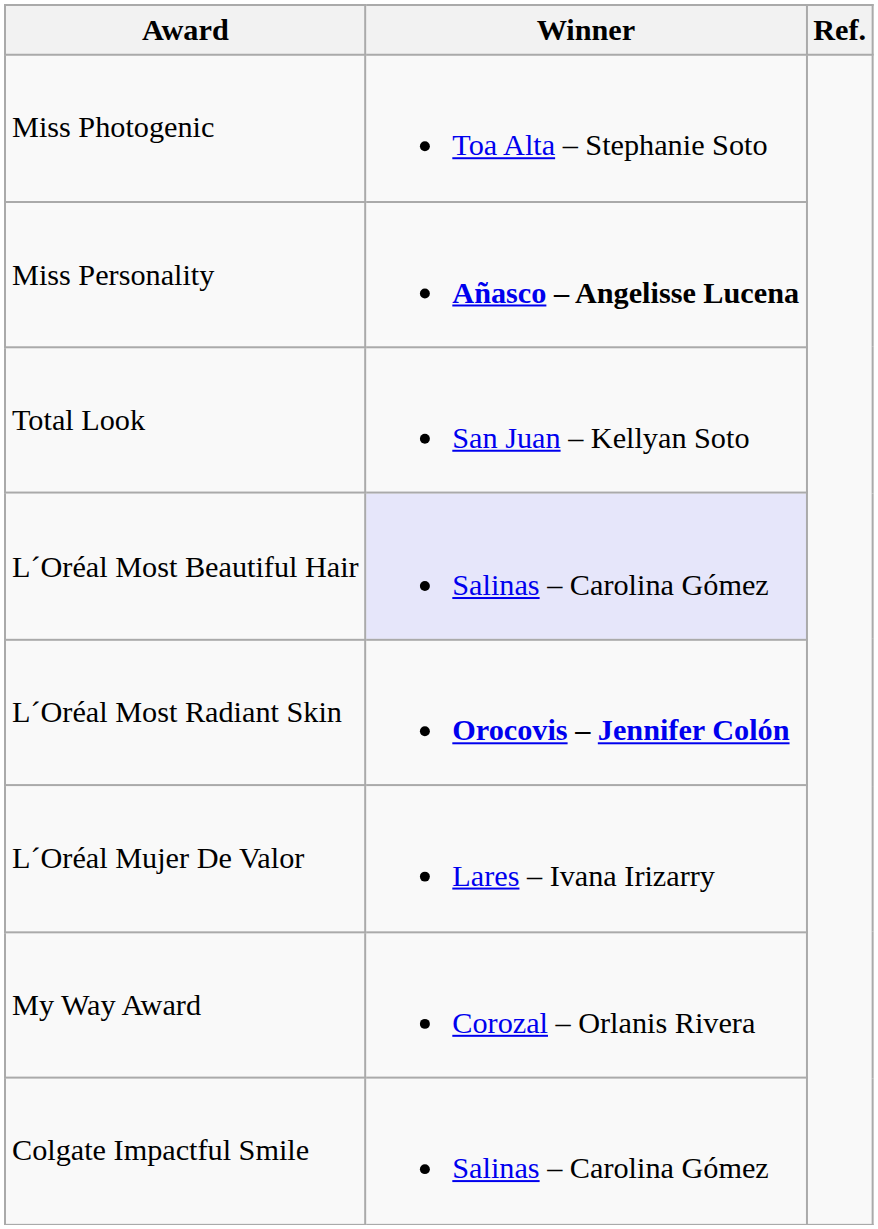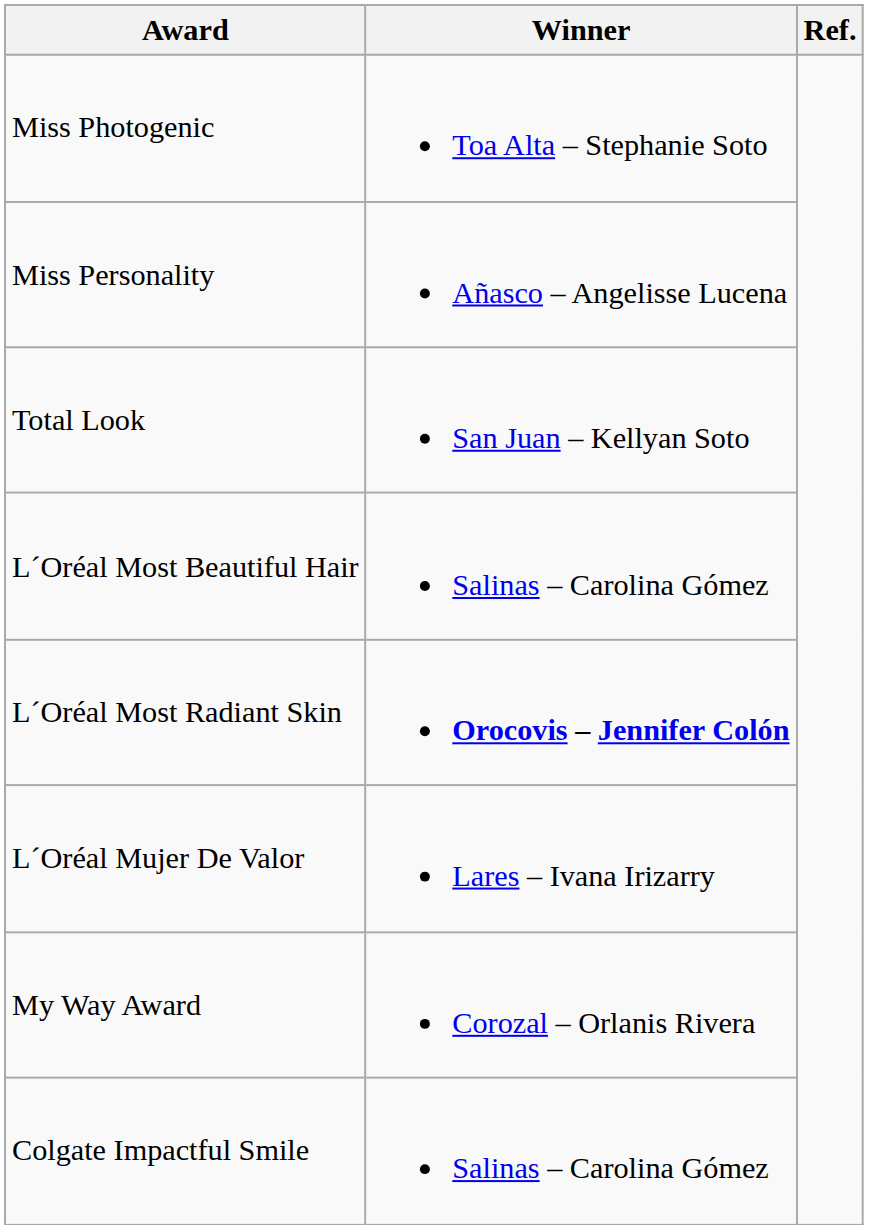(586, 292) bold -> (581, 292) normal
(586, 584) lavender background -> (581, 584) no background
